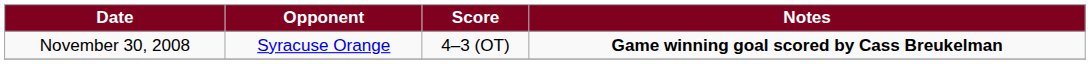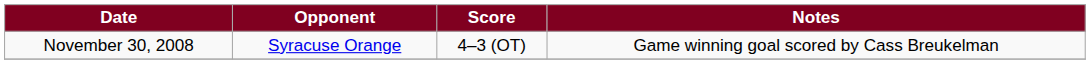(807, 45) bold -> (816, 45) normal
